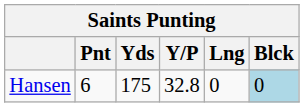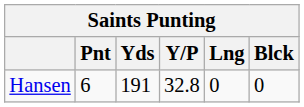(136, 85) 175 -> (136, 85) 191
(259, 85) lightblue background -> (259, 85) no background
